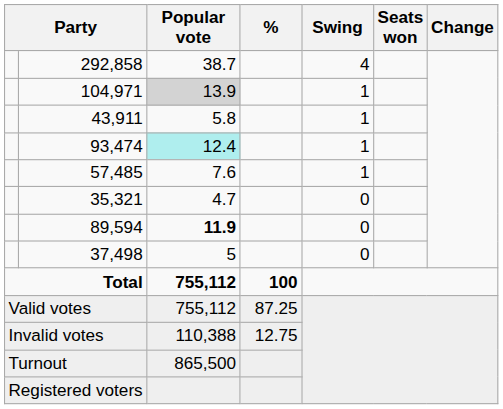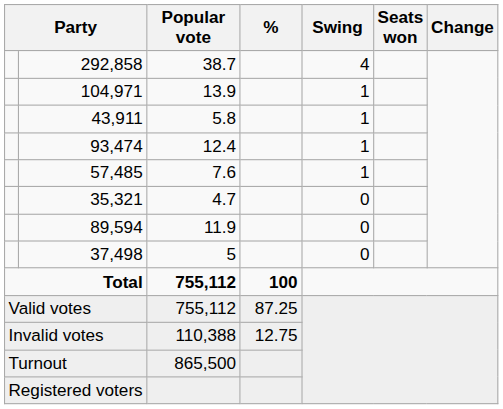(219, 91) lightgrey background -> (219, 91) no background
(219, 145) paleturquoise background -> (219, 145) no background
(220, 227) bold -> (220, 227) normal
